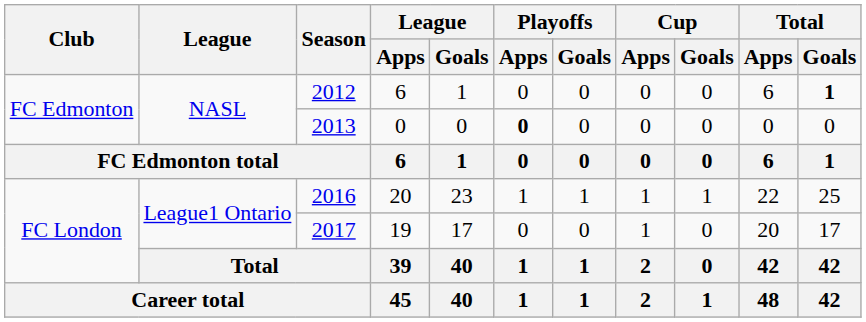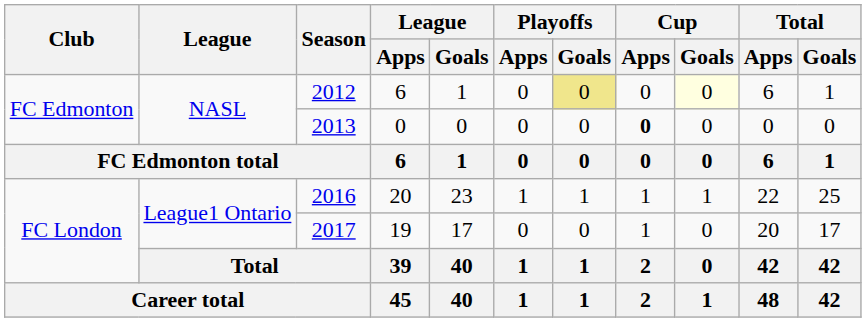(584, 91) no background -> (584, 91) khaki background
(707, 91) no background -> (707, 91) lightyellow background
(829, 91) bold -> (829, 91) normal
(523, 126) bold -> (523, 126) normal
(646, 126) normal -> (646, 126) bold
